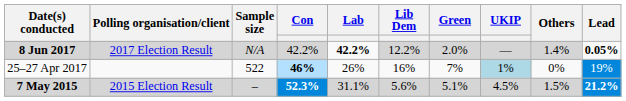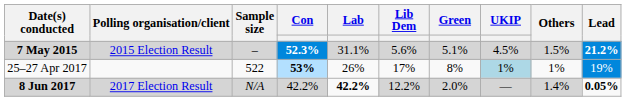rows swapped: (47, 50) <-> (47, 86)
(302, 68) 46% -> (302, 68) 53%
(404, 68) 16% -> (404, 68) 17%
(455, 68) 7% -> (455, 68) 8%
(556, 68) 0% -> (556, 68) 1%
